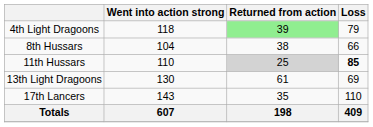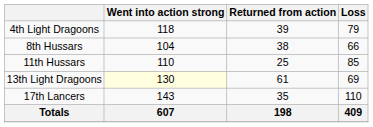(283, 29) lightgreen background -> (283, 29) no background
(283, 63) lightgrey background -> (283, 63) no background
(353, 63) bold -> (353, 63) normal
(166, 79) no background -> (166, 79) lightyellow background
